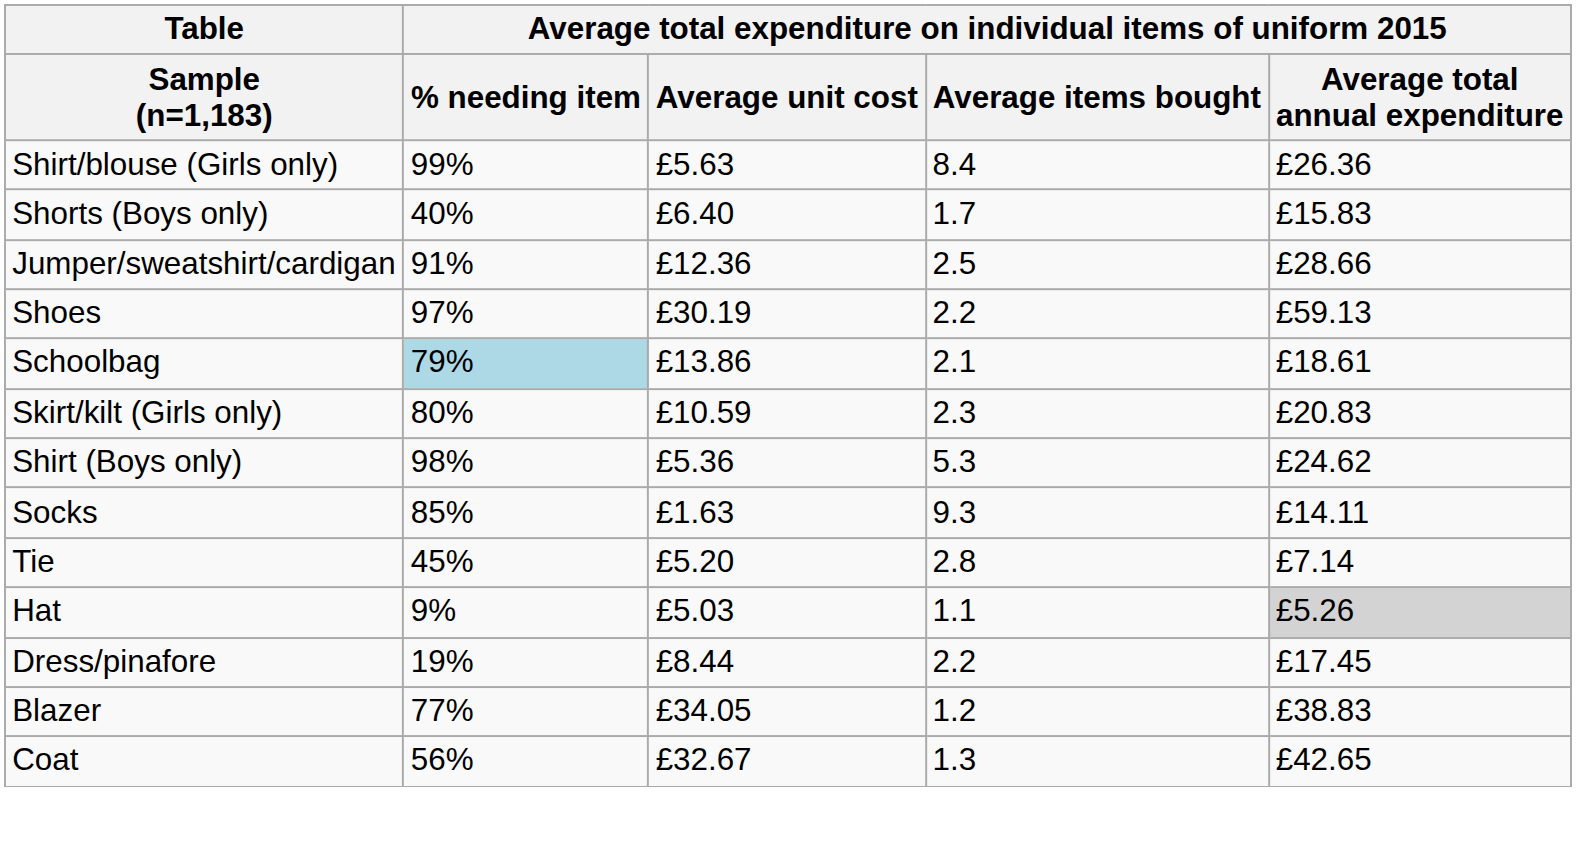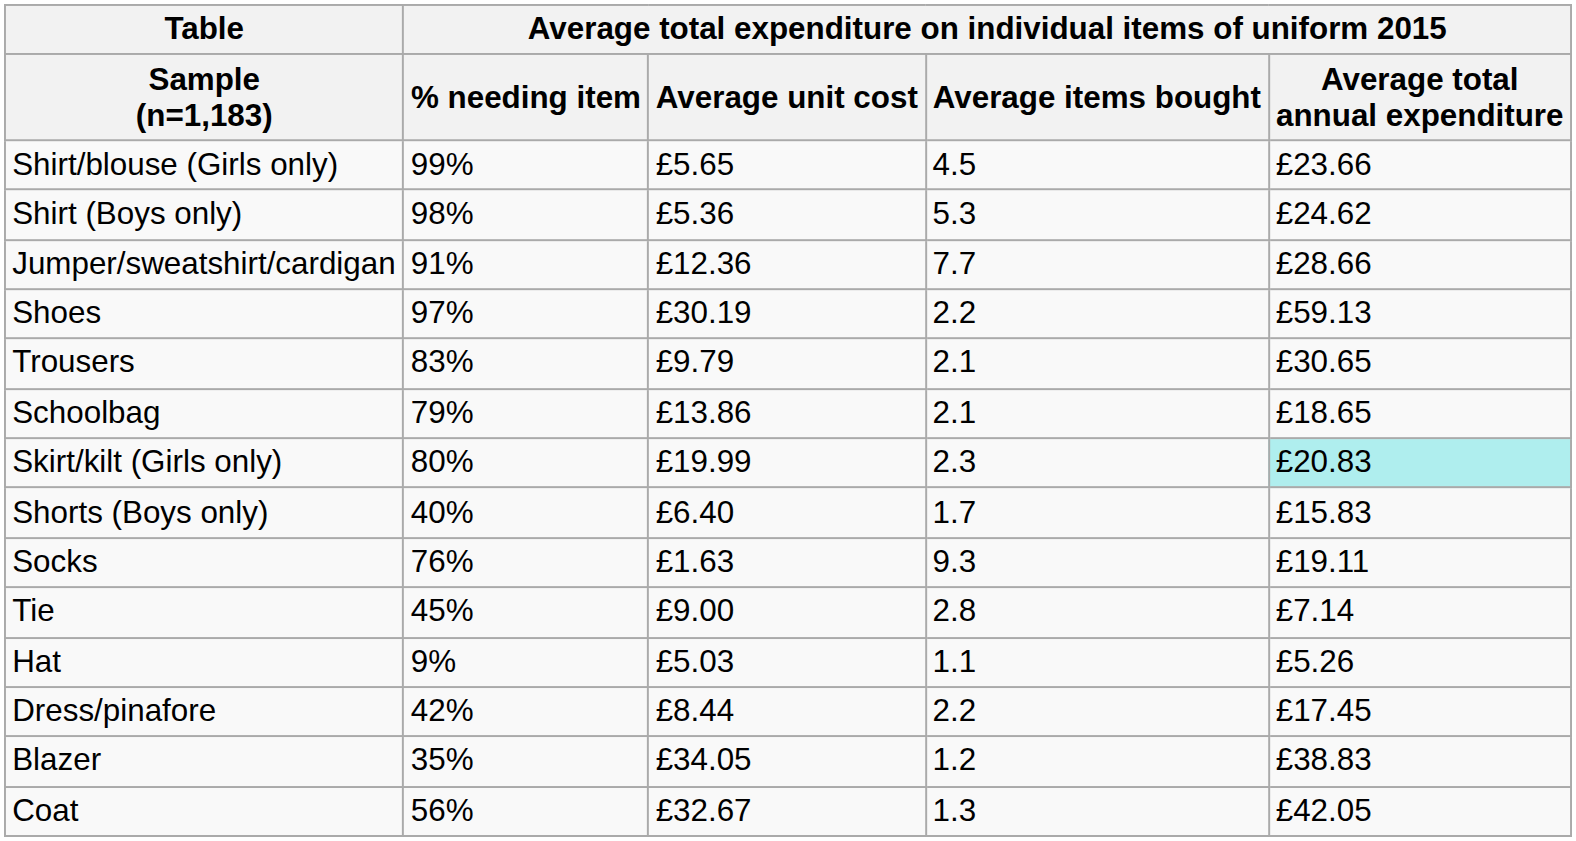(695, 164) £5.63 -> (695, 164) £5.65
(954, 164) 8.4 -> (954, 164) 4.5
(1324, 164) £26.36 -> (1324, 164) £23.66
rows swapped: (127, 462) <-> (140, 213)
(954, 263) 2.5 -> (954, 263) 7.7
+ row: (73, 363)
(442, 363) lightblue background -> (442, 412) no background
(1324, 363) £18.61 -> (1324, 412) £18.65
(704, 412) £10.59 -> (704, 462) £19.99
(1324, 412) no background -> (1324, 462) paleturquoise background
(442, 512) 85% -> (442, 561) 76%
(1322, 512) £14.11 -> (1322, 561) £19.11
(695, 561) £5.20 -> (695, 611) £9.00
(1315, 611) lightgrey background -> (1315, 661) no background
(442, 661) 19% -> (442, 711) 42%
(442, 711) 77% -> (442, 760) 35%
(1324, 760) £42.65 -> (1324, 810) £42.05
